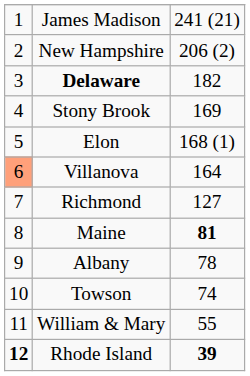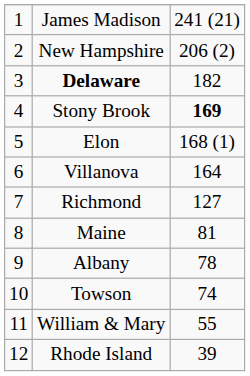(207, 111) normal -> (207, 111) bold
(19, 171) lightsalmon background -> (19, 171) no background
(207, 232) bold -> (207, 232) normal
(19, 354) bold -> (19, 354) normal
(207, 354) bold -> (207, 354) normal
